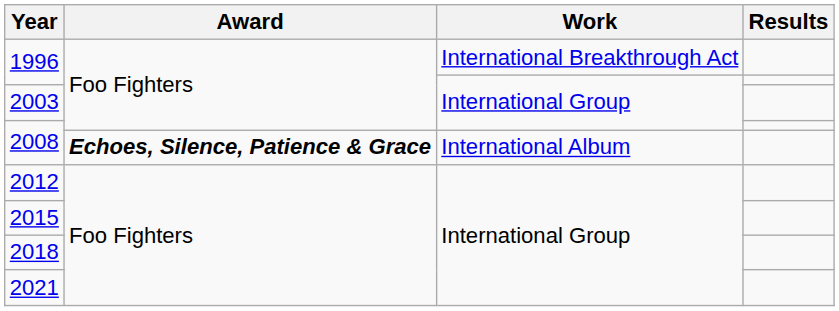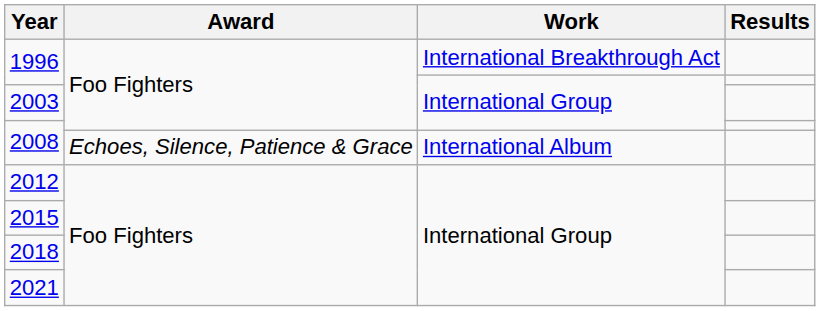(250, 147) bold -> (241, 147) normal
